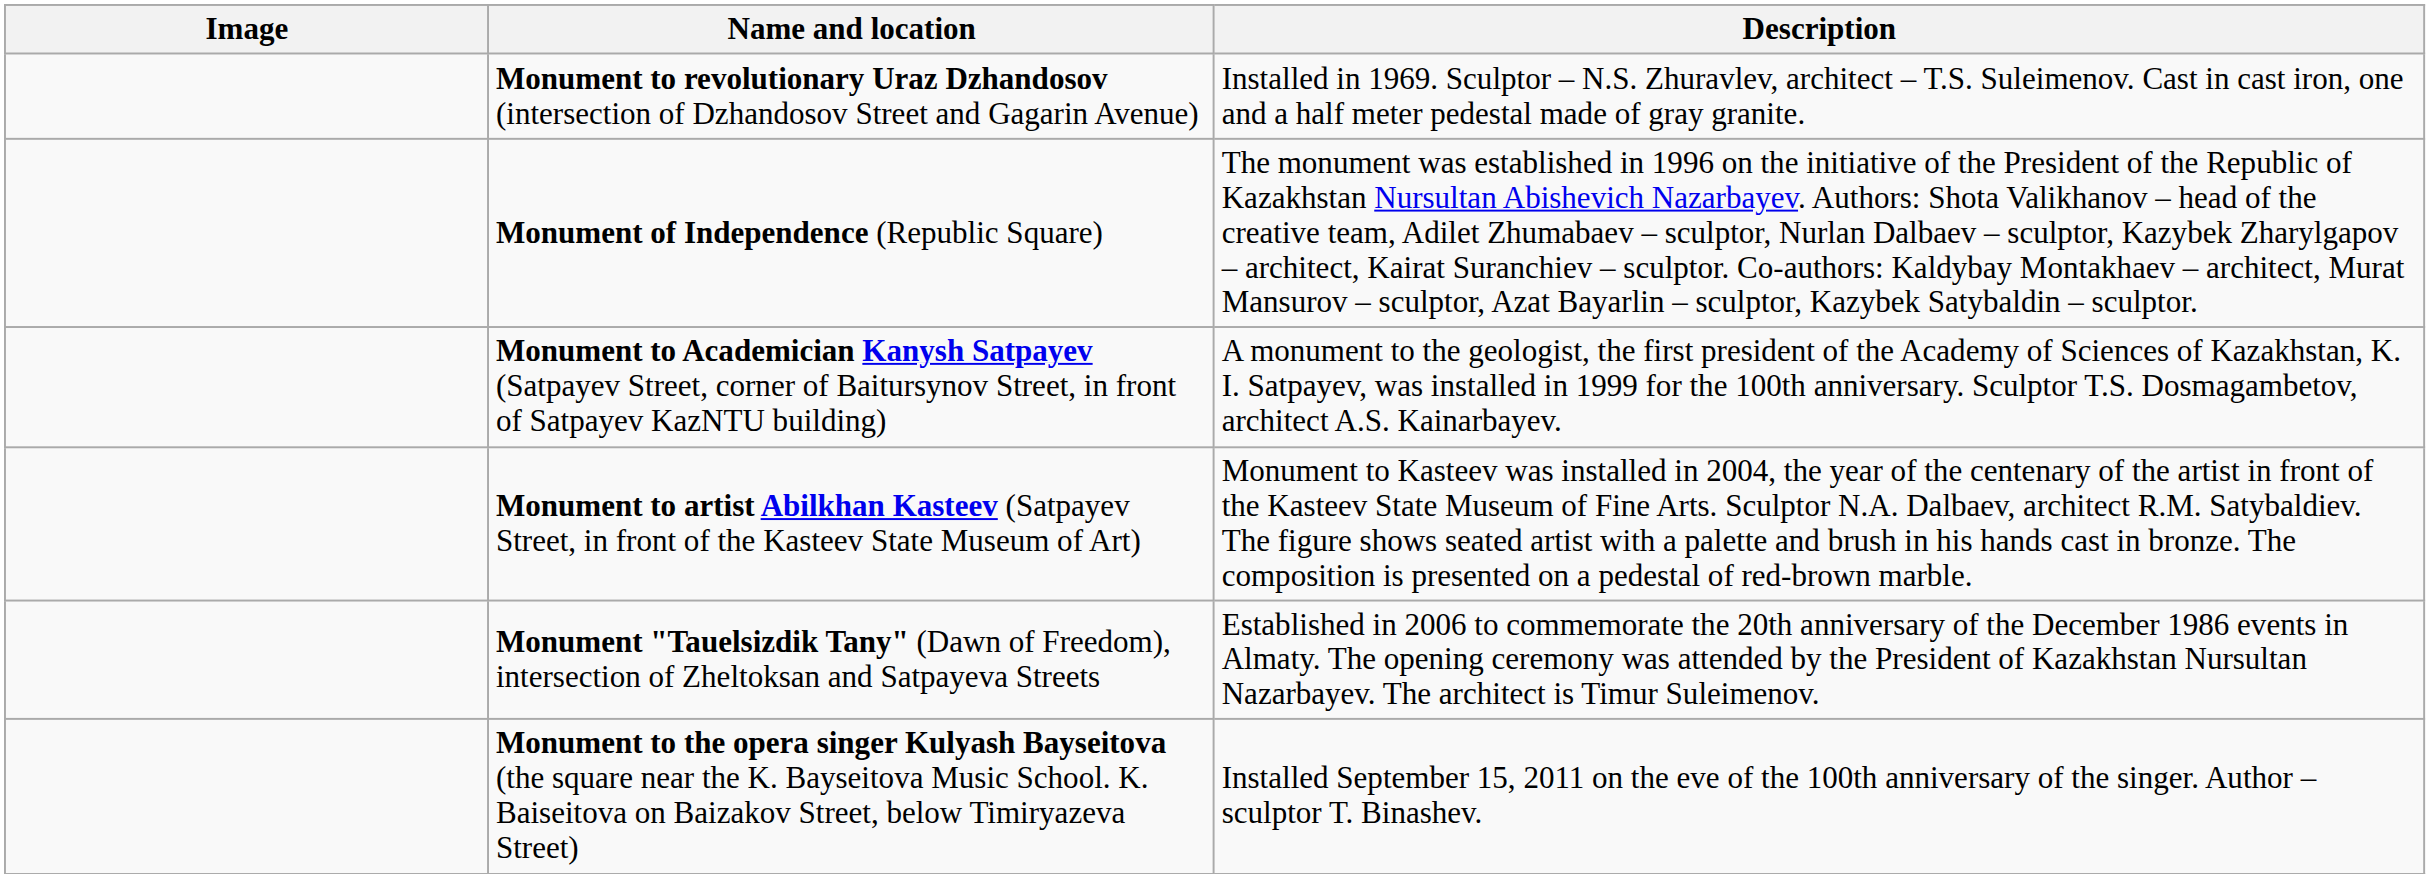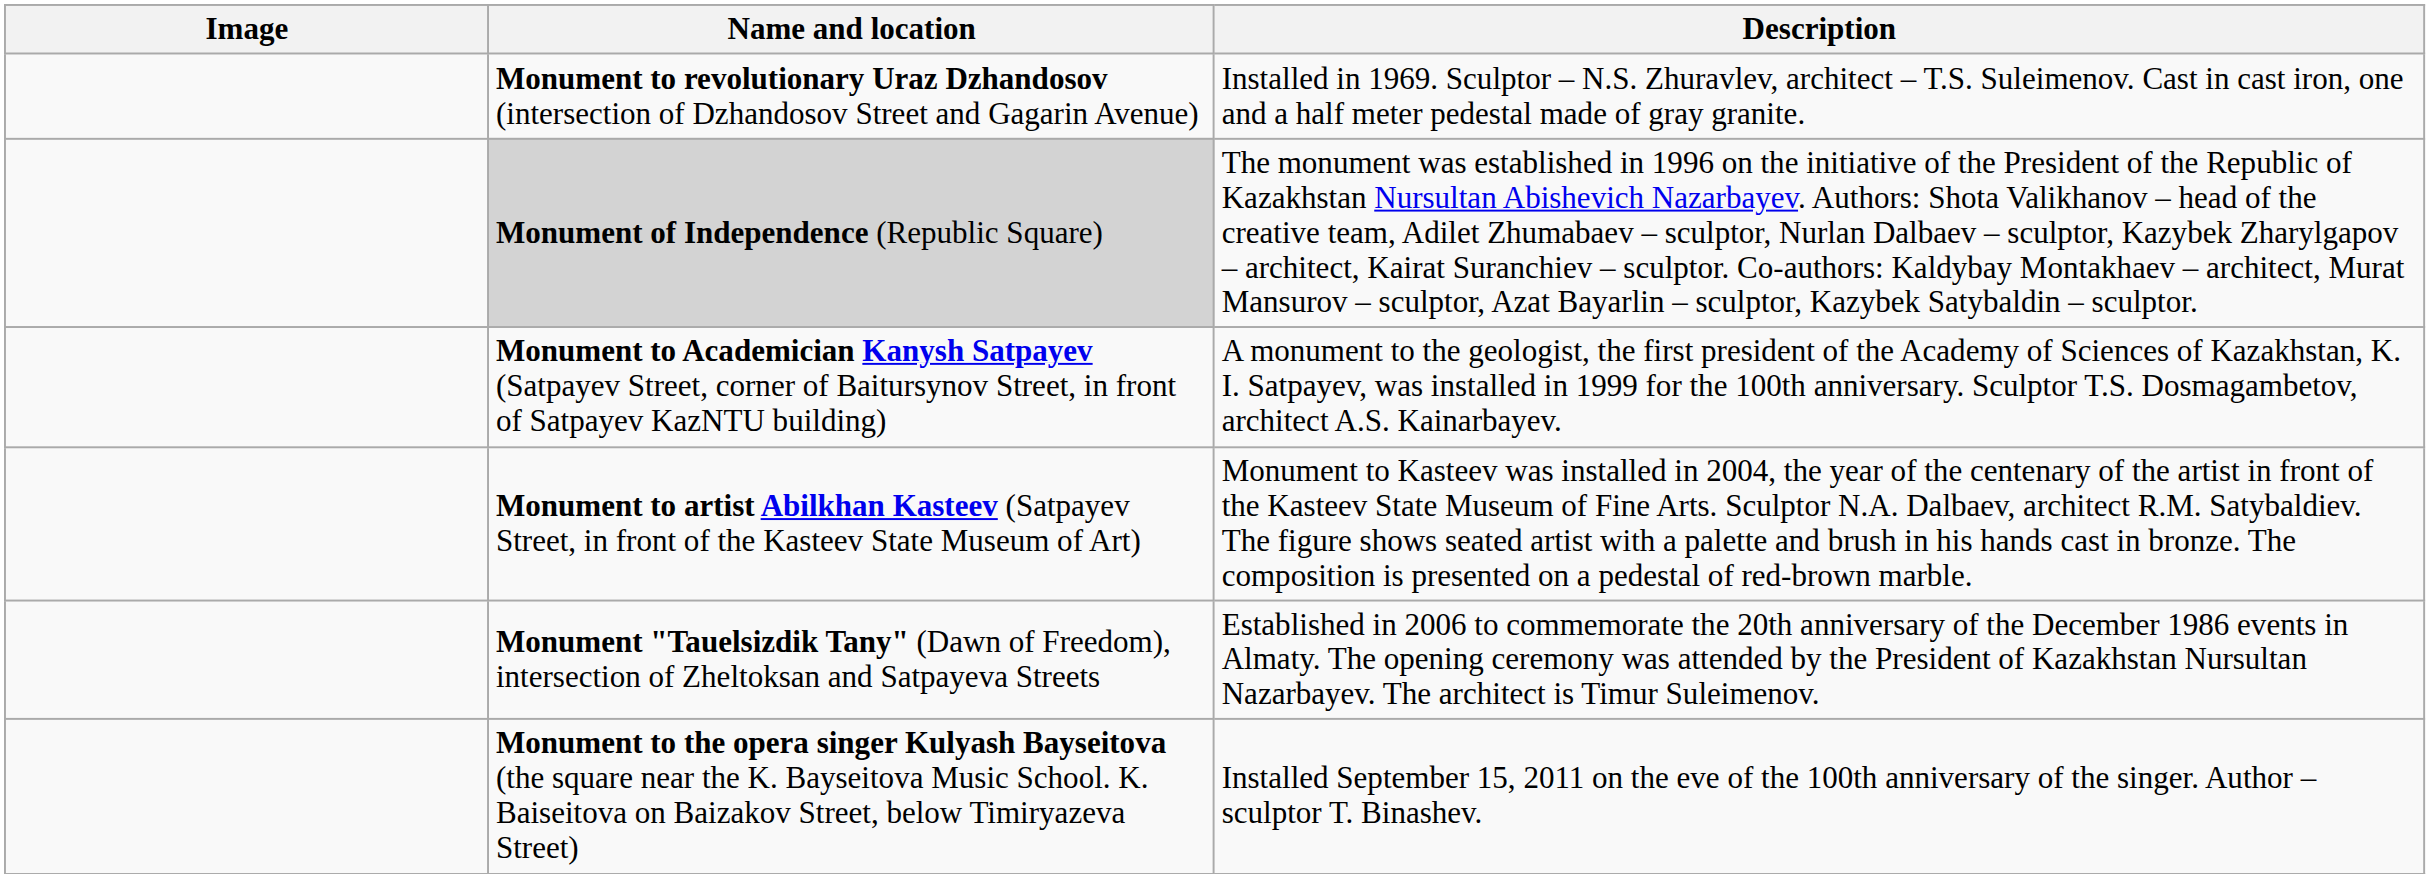(799, 232) no background -> (799, 232) lightgrey background
